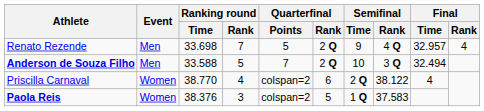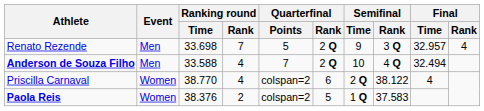(392, 47) 4 Q -> (392, 47) 3 Q
(241, 64) 5 -> (241, 64) 4
(392, 64) 3 Q -> (392, 64) 4 Q
(241, 97) 3 -> (241, 97) 2
